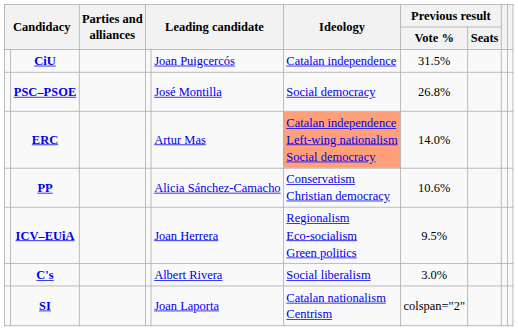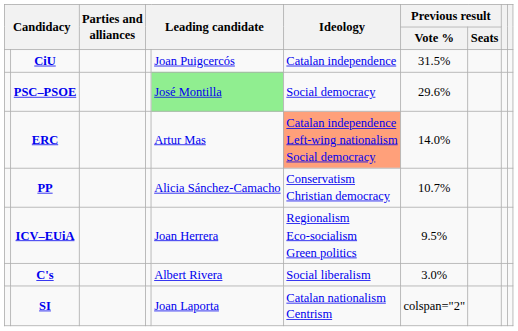(188, 92) no background -> (188, 92) lightgreen background
(434, 92) 26.8% -> (434, 92) 29.6%
(434, 187) 10.6% -> (434, 187) 10.7%
